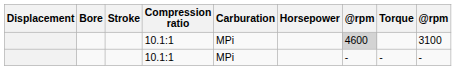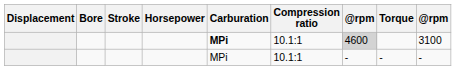columns swapped: (178, 18) <-> (310, 18)
(225, 40) normal -> (219, 40) bold
